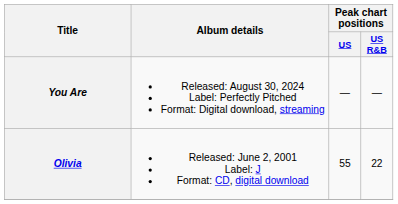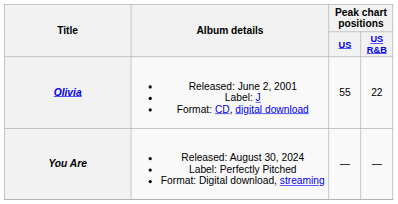rows swapped: (68, 163) <-> (68, 92)
